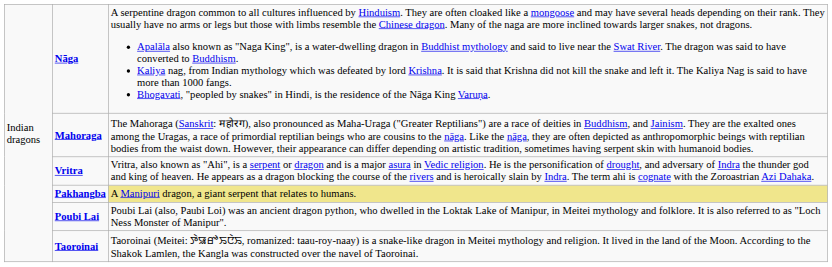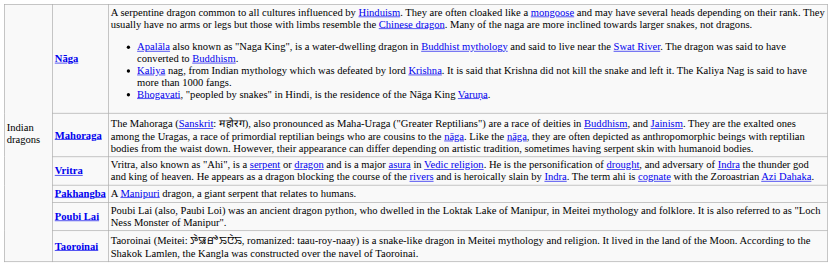(233, 193) khaki background -> (233, 193) no background
